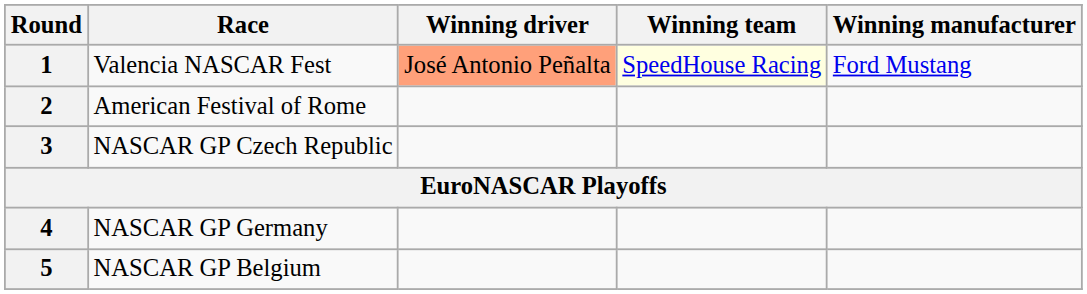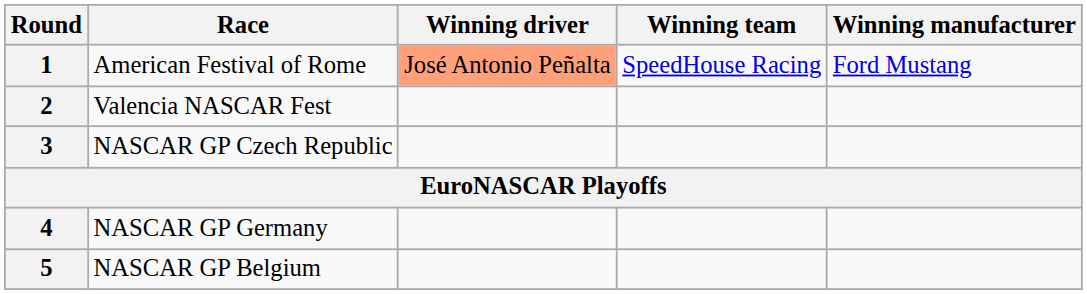(212, 65) Valencia NASCAR Fest -> (230, 65) American Festival of Rome
(722, 65) lightyellow background -> (722, 65) no background
(230, 105) American Festival of Rome -> (212, 105) Valencia NASCAR Fest
